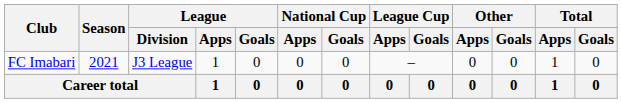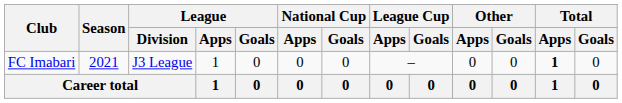(555, 62) normal -> (555, 62) bold
